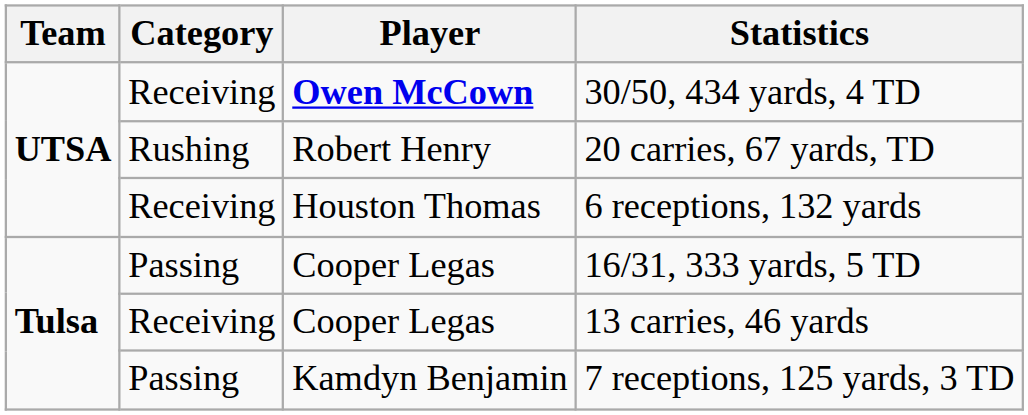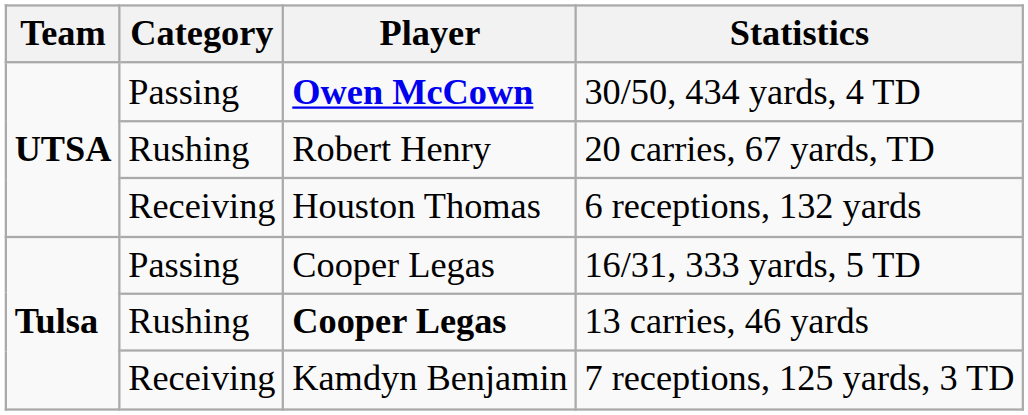(202, 91) Receiving -> (184, 91) Passing
(202, 321) Receiving -> (189, 321) Rushing
(394, 321) normal -> (399, 321) bold
(184, 379) Passing -> (202, 379) Receiving
